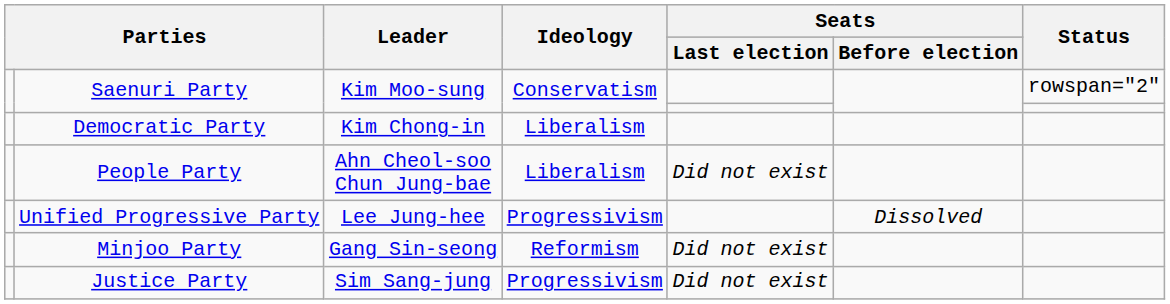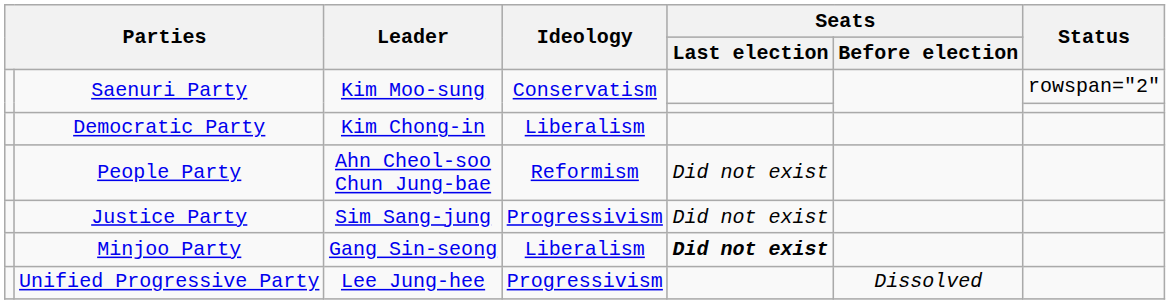(585, 173) Liberalism -> (585, 173) Reformism
rows swapped: (169, 282) <-> (169, 217)
(585, 249) Reformism -> (585, 249) Liberalism
(751, 249) normal -> (751, 249) bold
